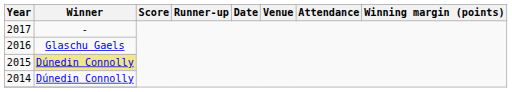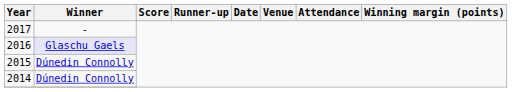(85, 46) no background -> (85, 46) lavender background
(85, 62) khaki background -> (85, 62) no background
